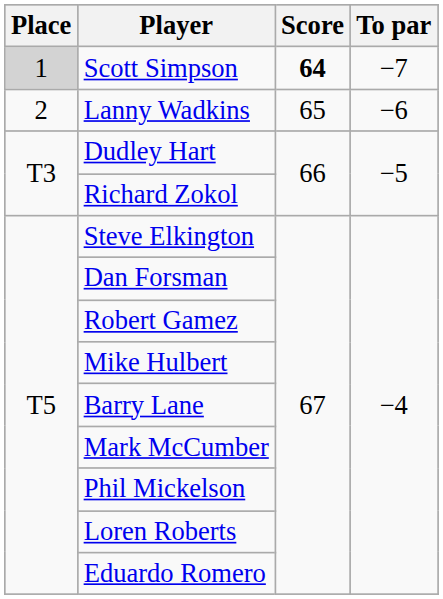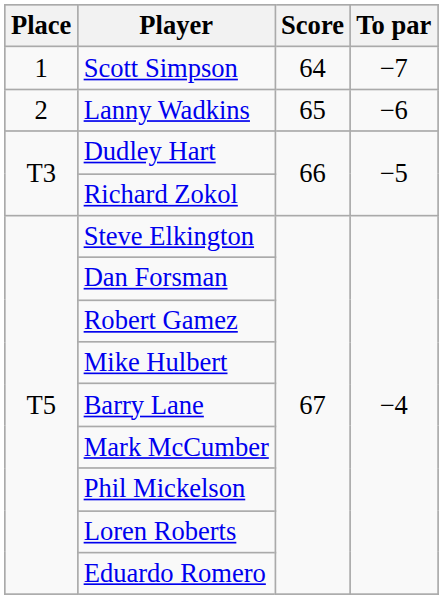(41, 67) lightgrey background -> (41, 67) no background
(313, 67) bold -> (313, 67) normal
